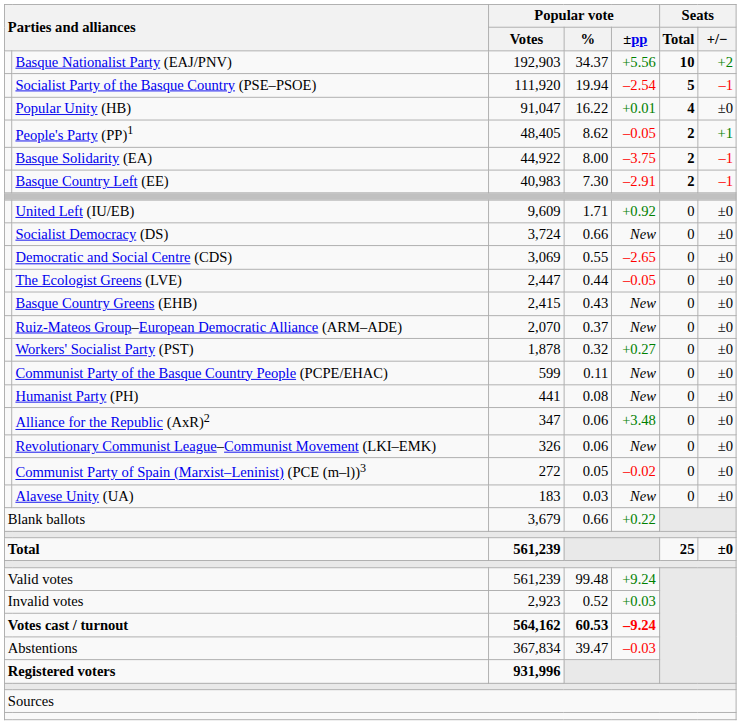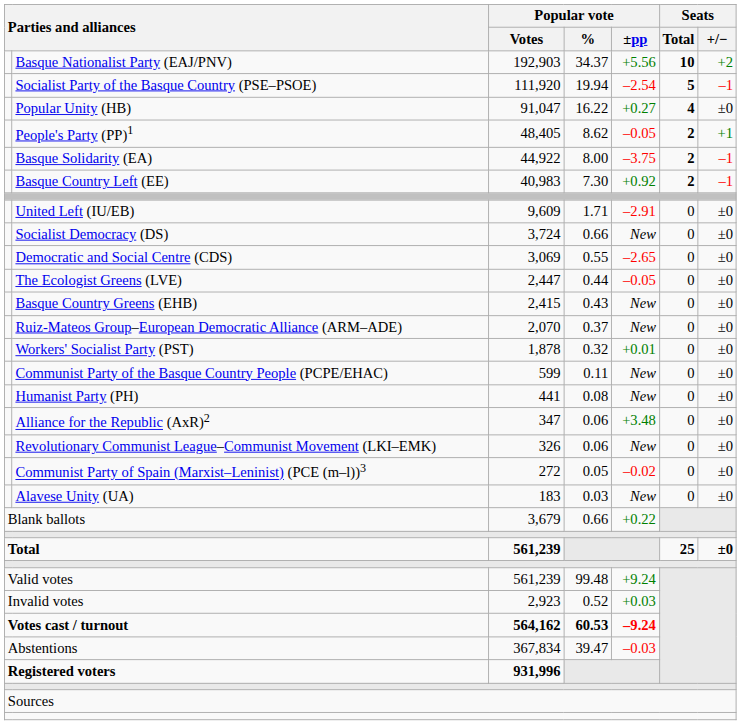(639, 108) +0.01 -> (639, 108) +0.27
(639, 181) –2.91 -> (639, 181) +0.92
(639, 211) +0.92 -> (639, 211) –2.91
(639, 349) +0.27 -> (639, 349) +0.01
